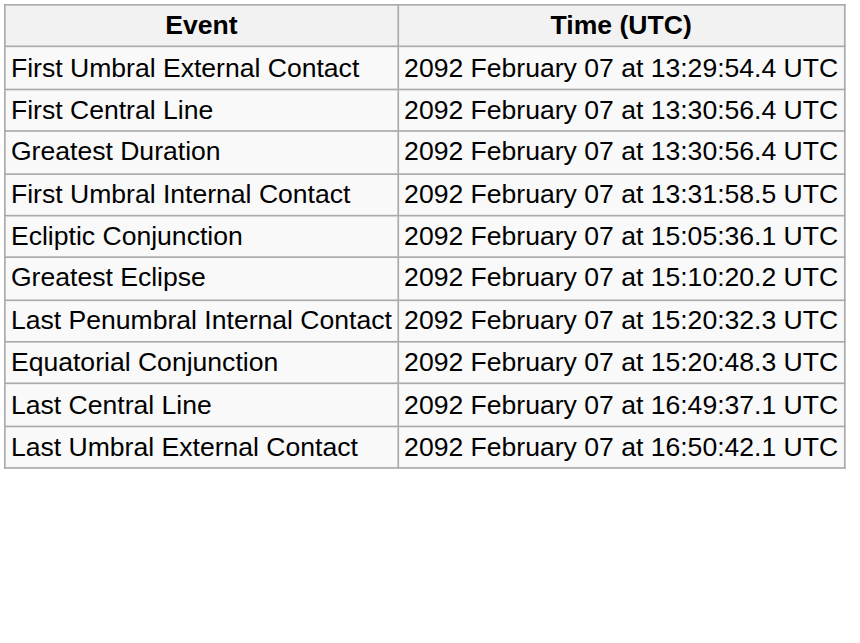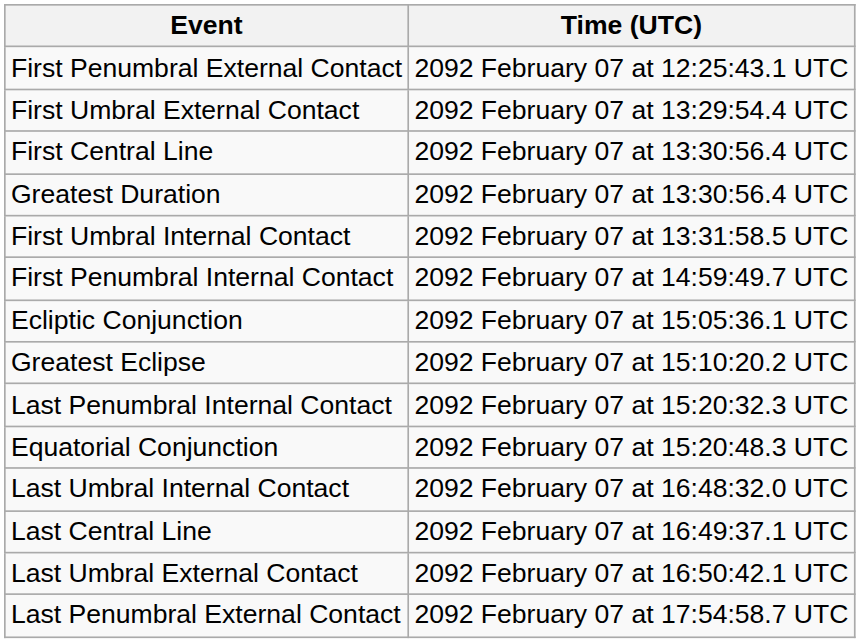+ row: (207, 67)
+ row: (202, 278)
+ row: (180, 488)
+ row: (206, 615)
